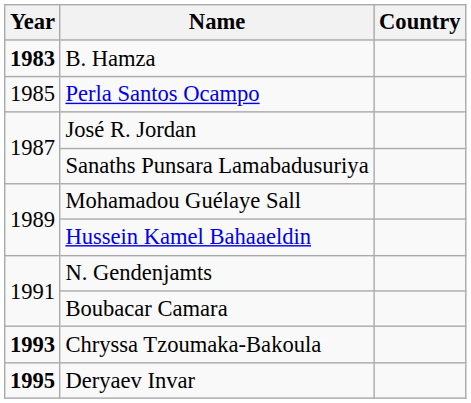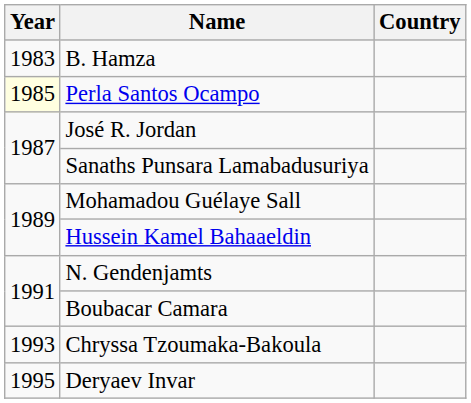(32, 58) bold -> (32, 58) normal
(32, 93) no background -> (32, 93) lightyellow background
(32, 344) bold -> (32, 344) normal
(32, 380) bold -> (32, 380) normal
